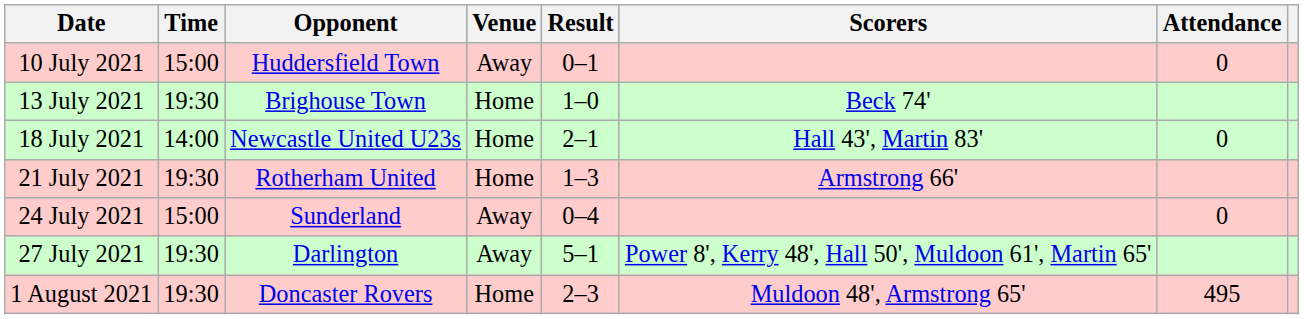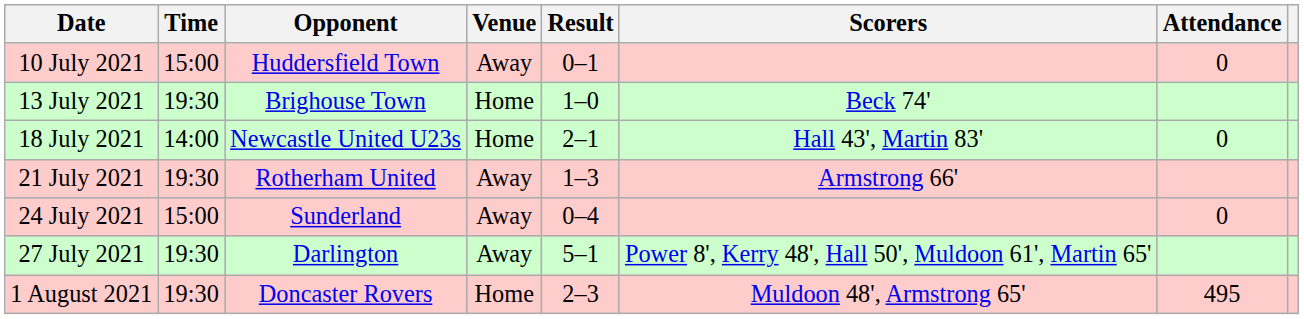(504, 178) Home -> (504, 178) Away
